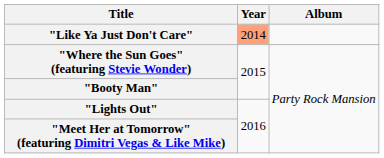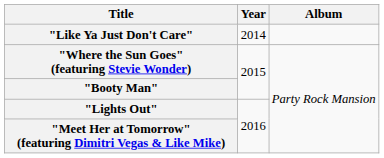(253, 34) lightsalmon background -> (253, 34) no background
